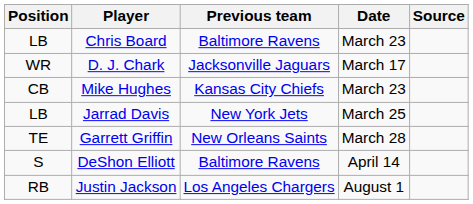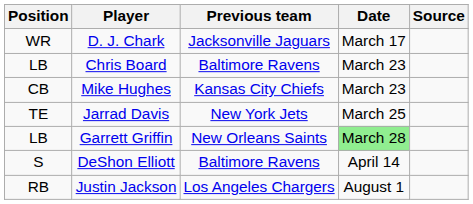rows swapped: (126, 41) <-> (126, 65)
(38, 114) LB -> (38, 114) TE
(38, 138) TE -> (38, 138) LB
(374, 138) no background -> (374, 138) lightgreen background
